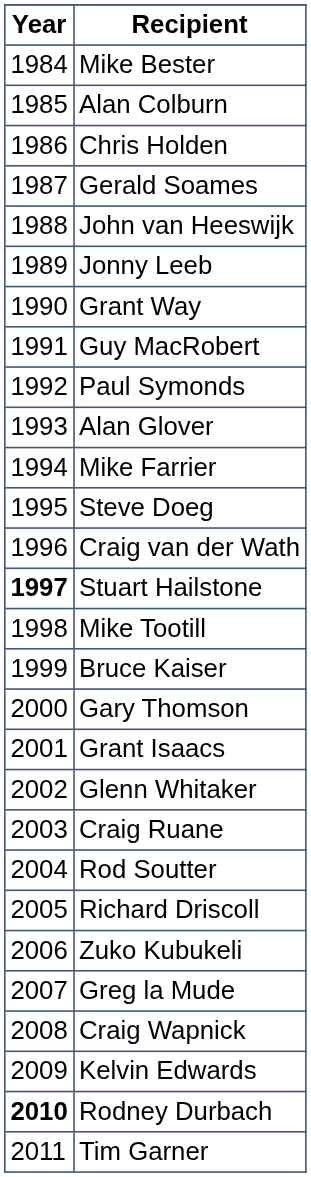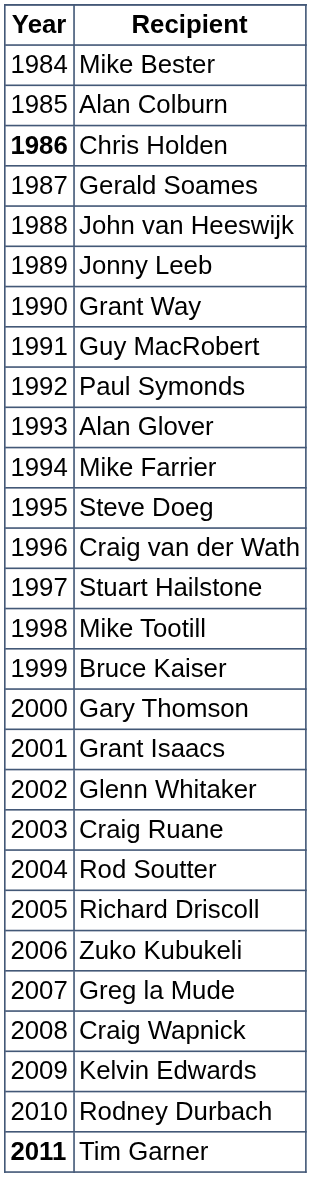(39, 145) normal -> (39, 145) bold
(39, 588) bold -> (39, 588) normal
(39, 1111) bold -> (39, 1111) normal
(38, 1151) normal -> (38, 1151) bold
